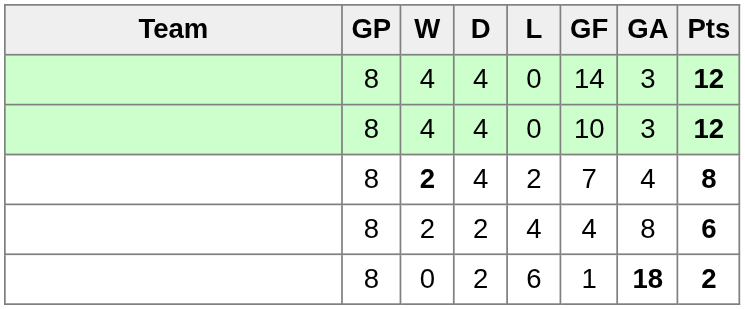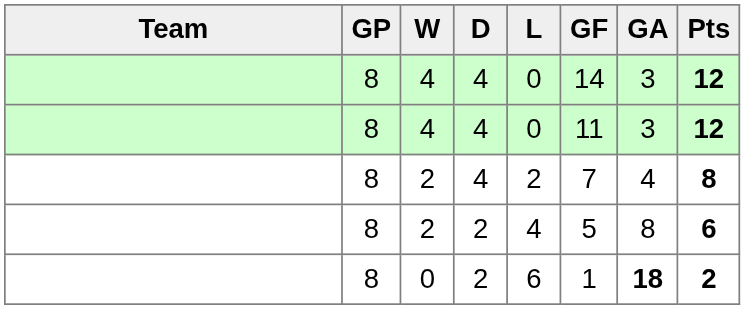(589, 129) 10 -> (589, 129) 11
(427, 179) bold -> (427, 179) normal
(589, 228) 4 -> (589, 228) 5
